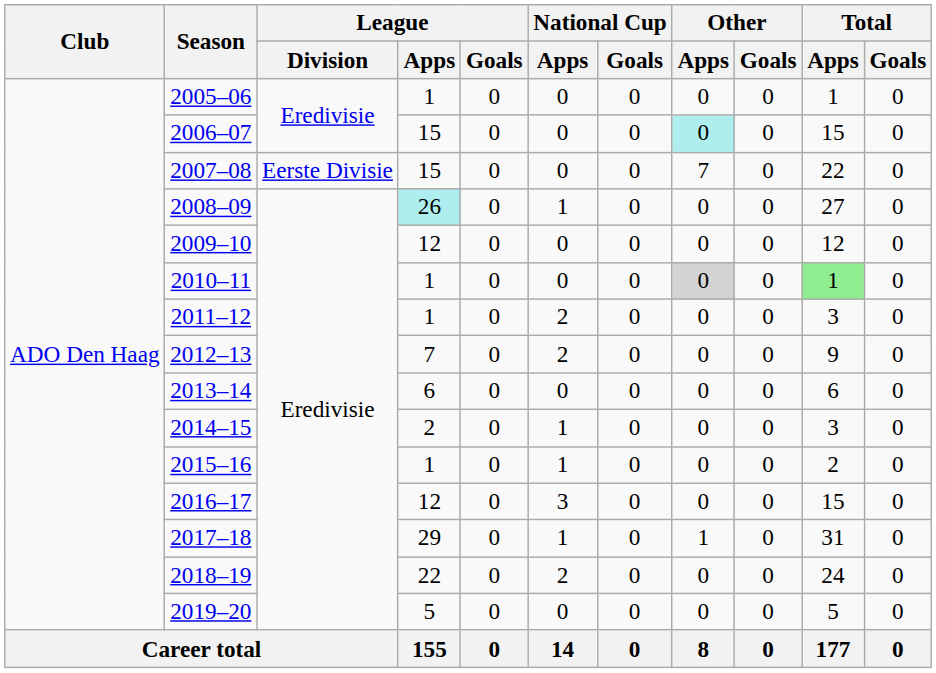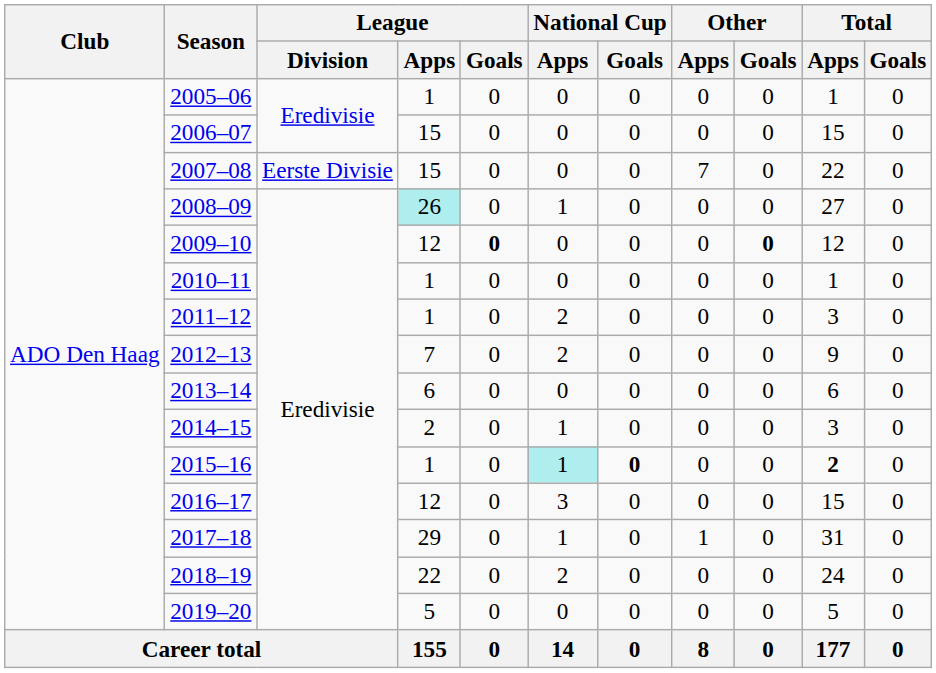(703, 133) paleturquoise background -> (703, 133) no background
(494, 243) normal -> (494, 243) bold
(768, 243) normal -> (768, 243) bold
(703, 280) lightgrey background -> (703, 280) no background
(833, 280) lightgreen background -> (833, 280) no background
(563, 464) no background -> (563, 464) paleturquoise background
(635, 464) normal -> (635, 464) bold
(833, 464) normal -> (833, 464) bold
